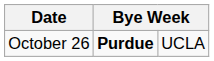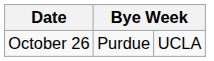(125, 44) bold -> (124, 44) normal
